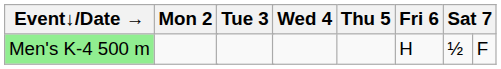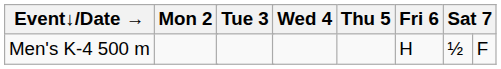(79, 49) lightgreen background -> (79, 49) no background
